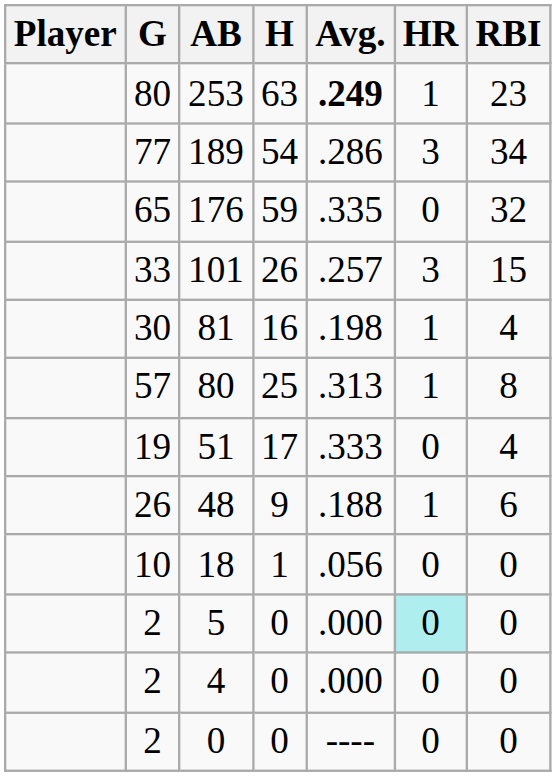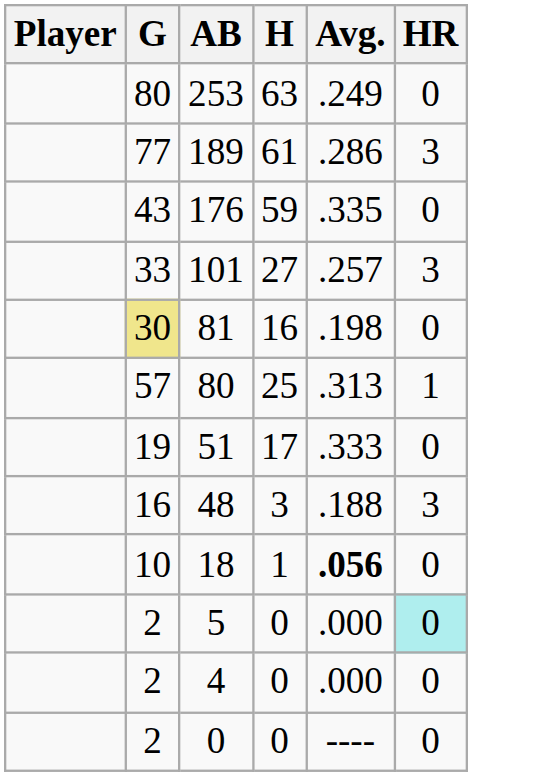- column: (509, 33)
(350, 92) bold -> (350, 92) normal
(431, 92) 1 -> (431, 92) 0
(279, 151) 54 -> (279, 151) 61
(152, 210) 65 -> (152, 210) 43
(279, 269) 26 -> (279, 269) 27
(152, 328) no background -> (152, 328) khaki background
(431, 328) 1 -> (431, 328) 0
(152, 504) 26 -> (152, 504) 16
(279, 504) 9 -> (279, 504) 3
(431, 504) 1 -> (431, 504) 3
(350, 563) normal -> (350, 563) bold
